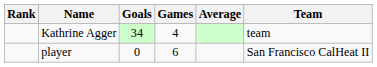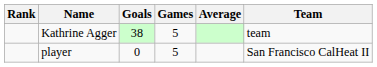(137, 33) 34 -> (137, 33) 38
(175, 33) 4 -> (175, 33) 5
(175, 52) 6 -> (175, 52) 5
